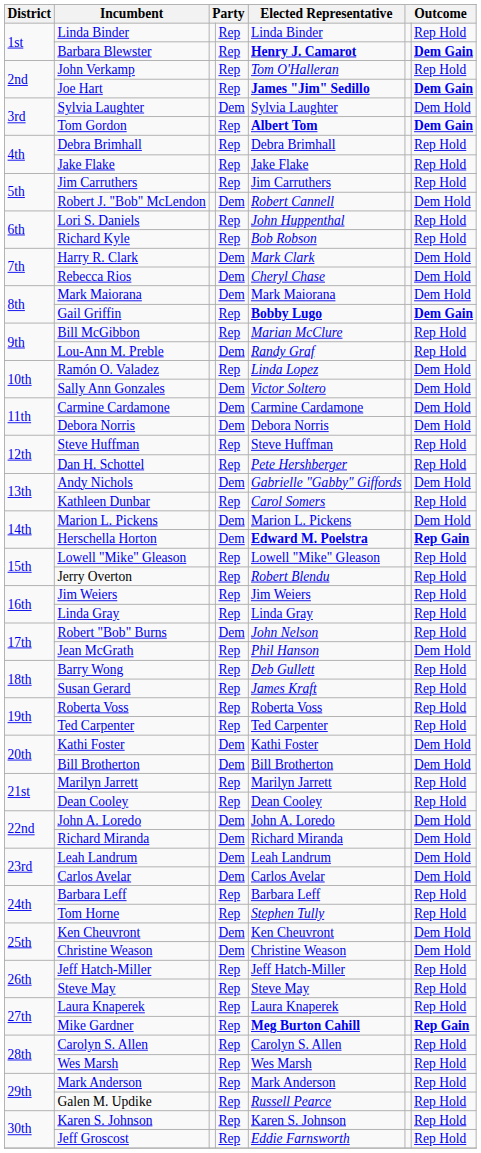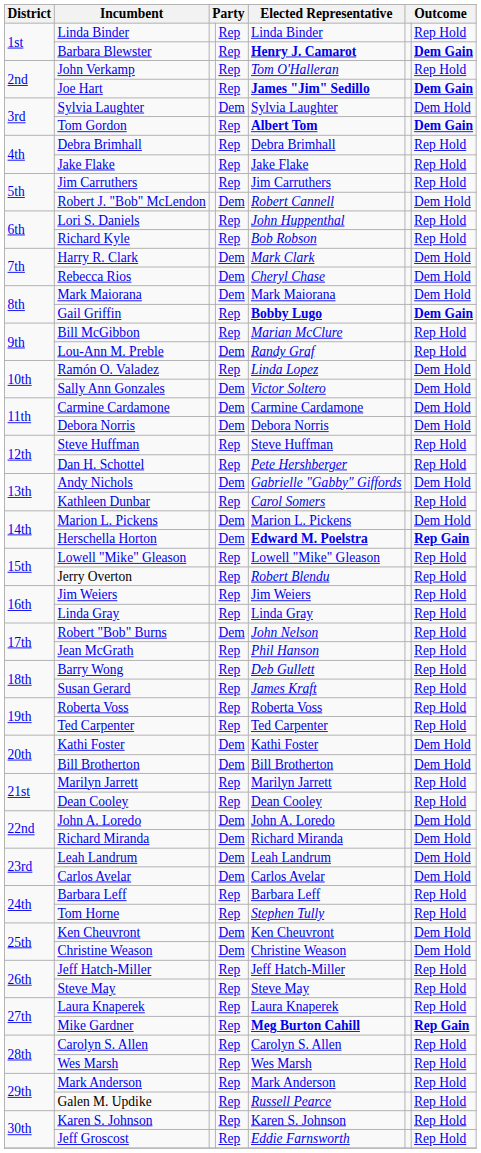(442, 651) Dem Hold -> (440, 651) Rep Hold
